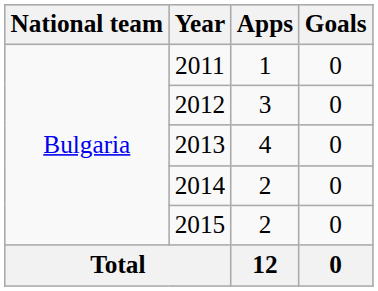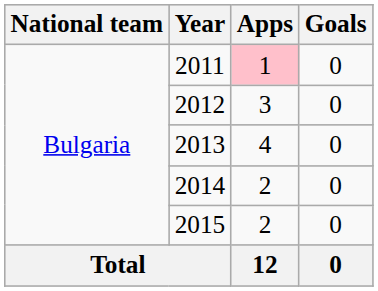(265, 64) no background -> (265, 64) pink background
